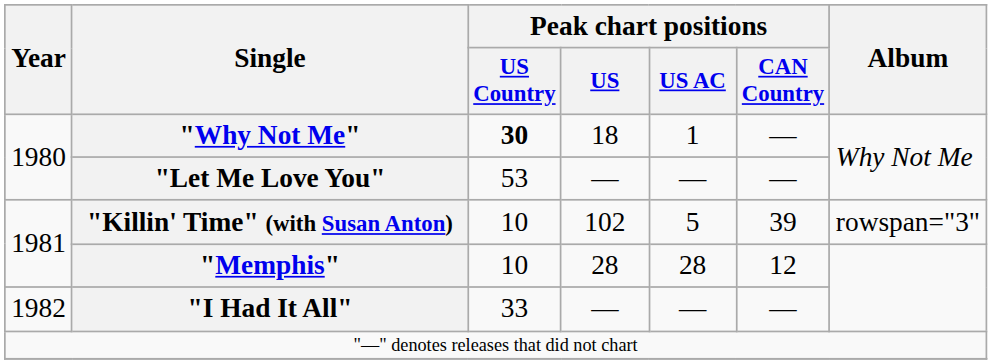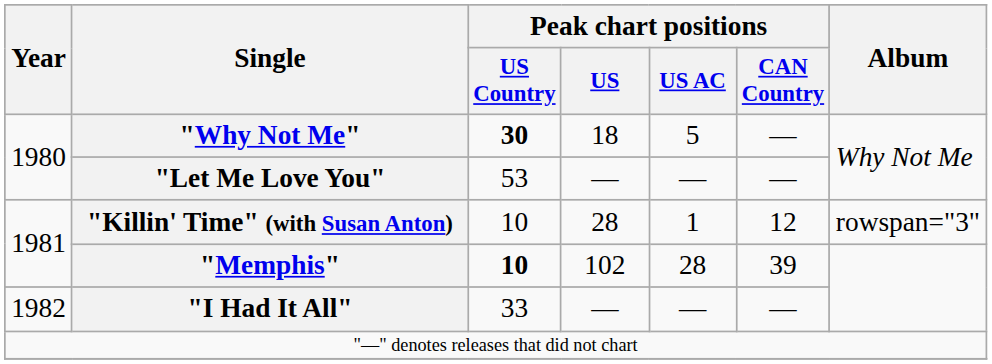(693, 135) 1 -> (693, 135) 5
(605, 221) 102 -> (605, 221) 28
(693, 221) 5 -> (693, 221) 1
(783, 221) 39 -> (783, 221) 12
(514, 265) normal -> (514, 265) bold
(605, 265) 28 -> (605, 265) 102
(783, 265) 12 -> (783, 265) 39
